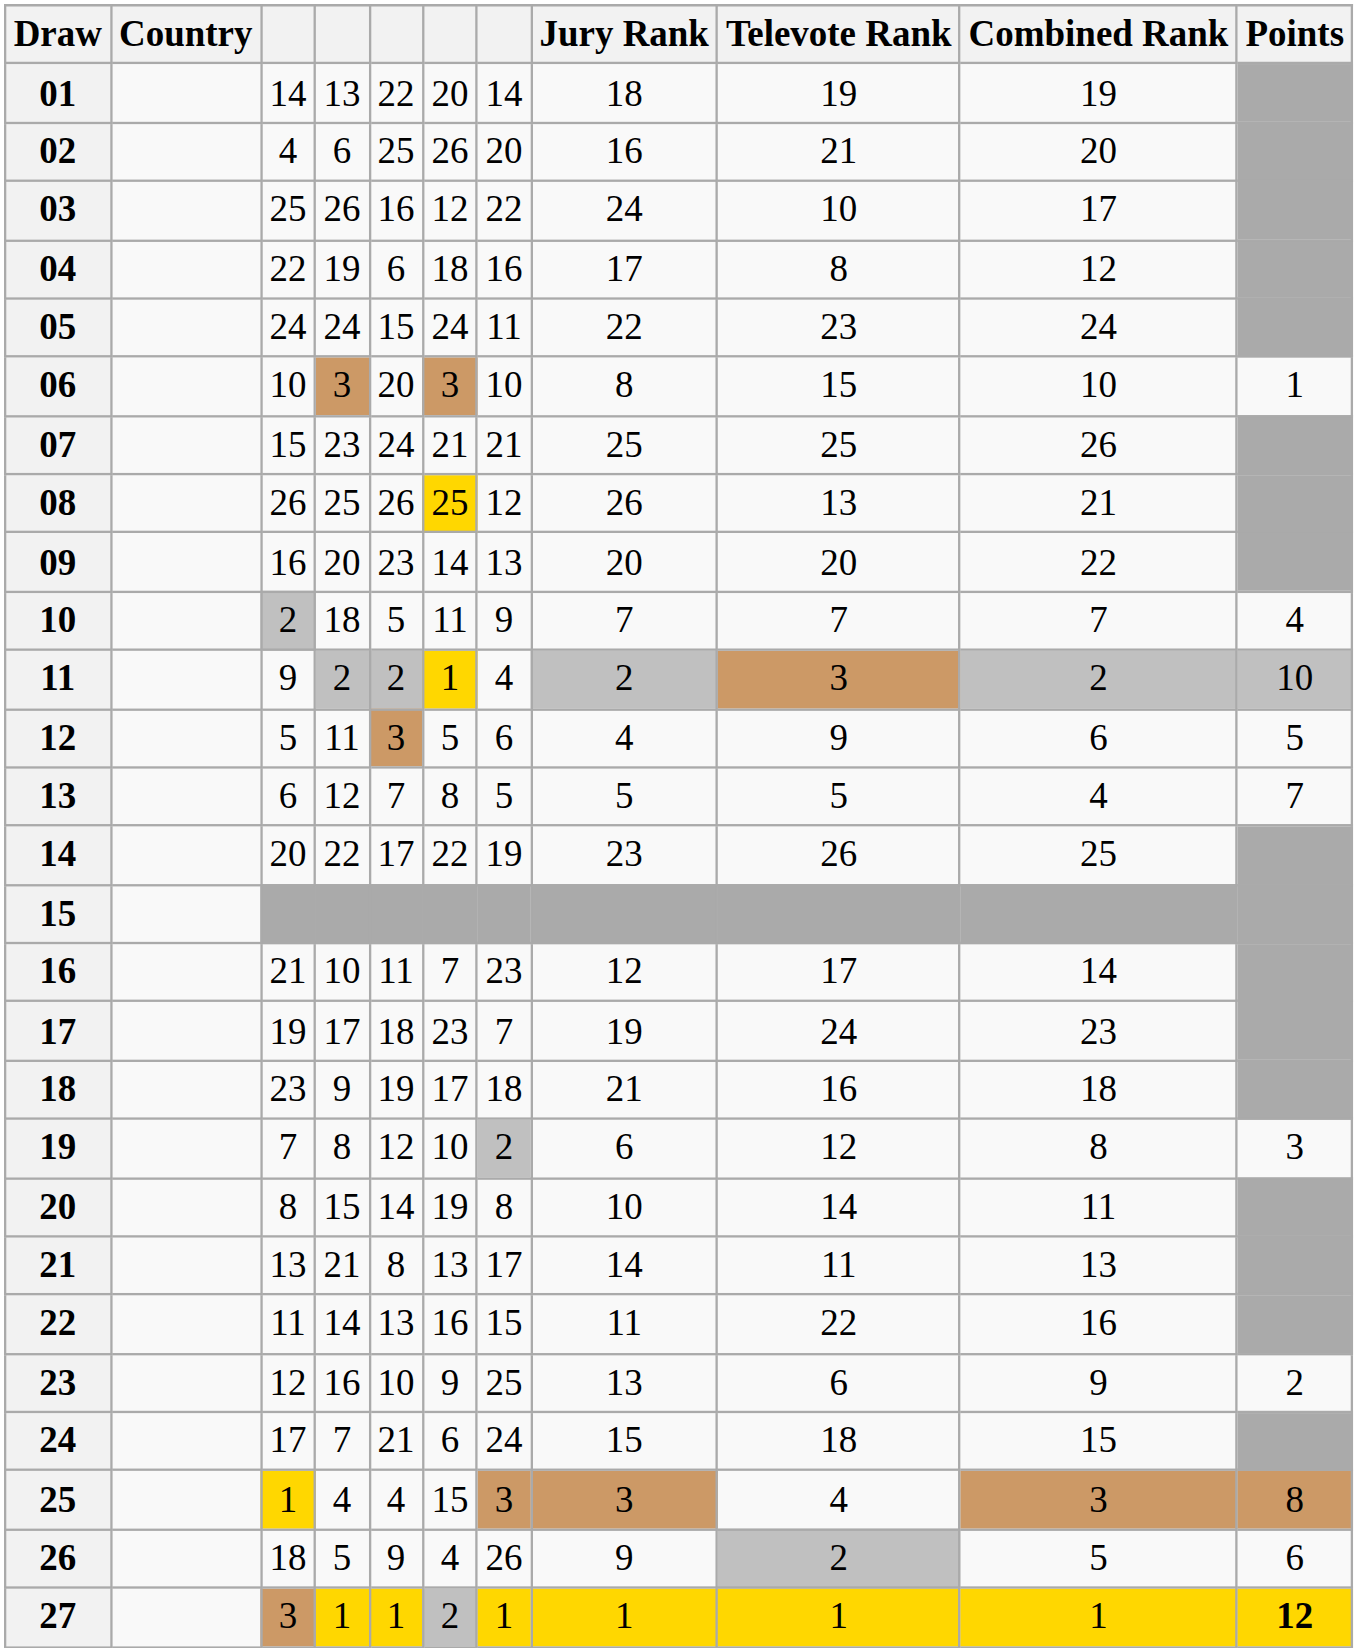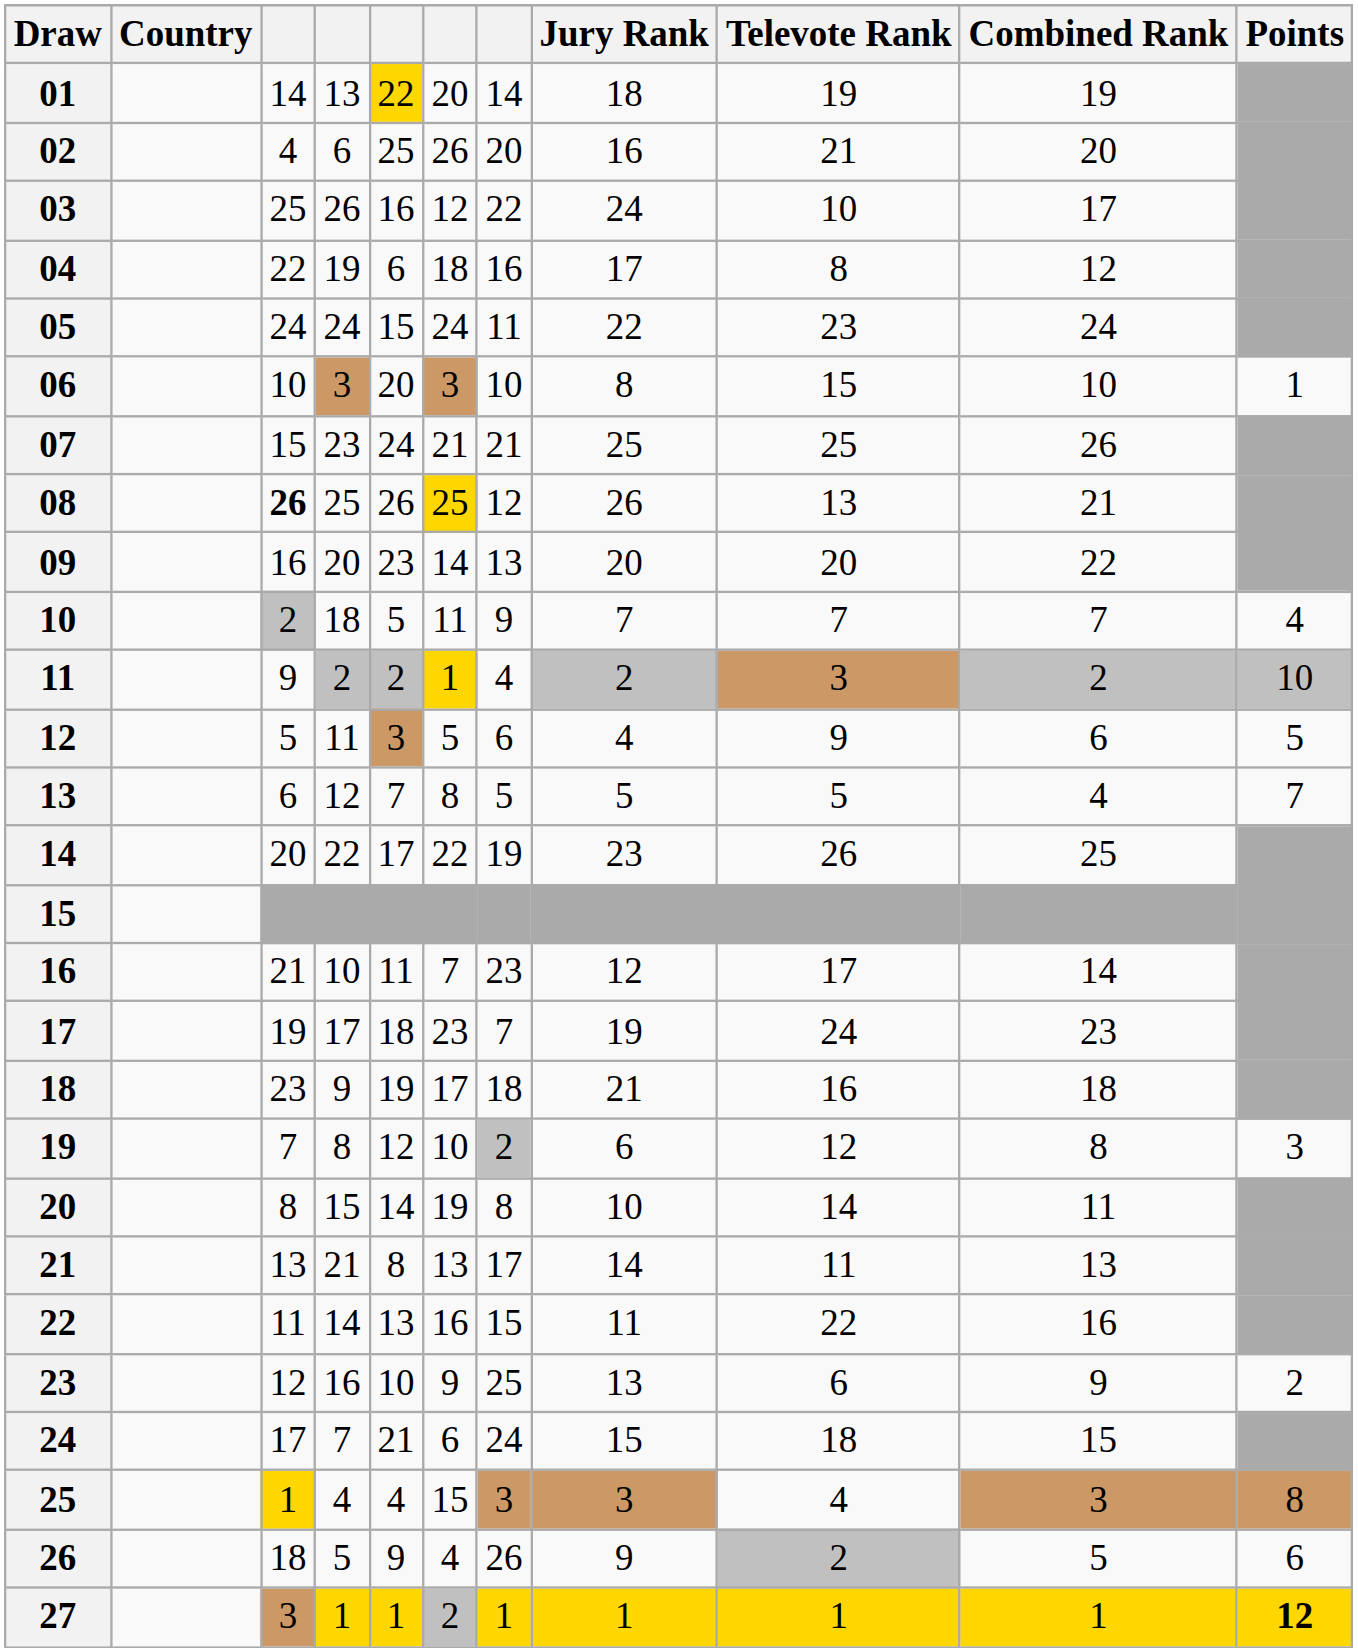(396, 92) no background -> (396, 92) gold background
(288, 502) normal -> (288, 502) bold
